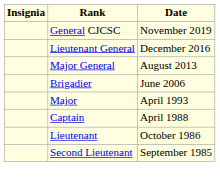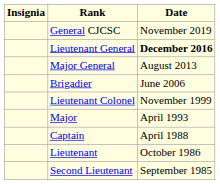(175, 48) normal -> (176, 48) bold
+ row: (92, 100)
